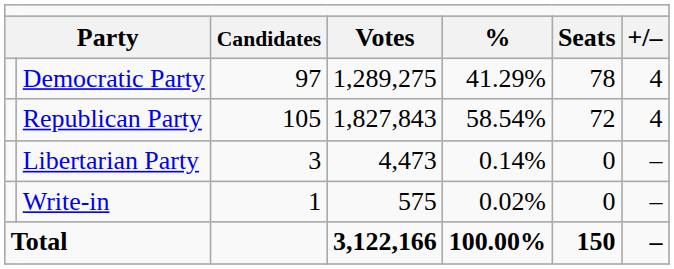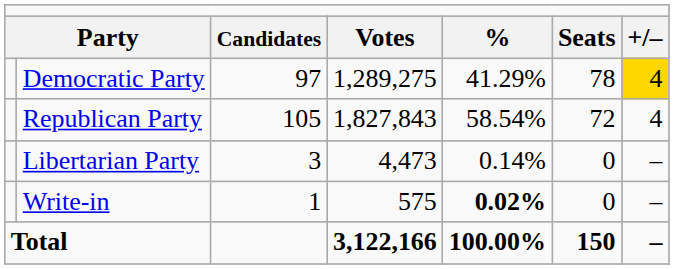(656, 78) no background -> (656, 78) gold background
(512, 201) normal -> (510, 201) bold
